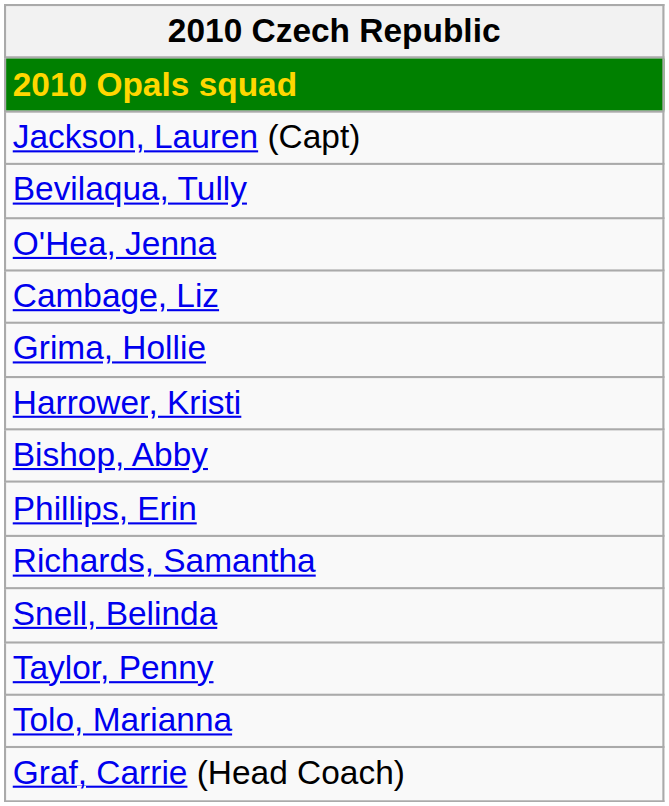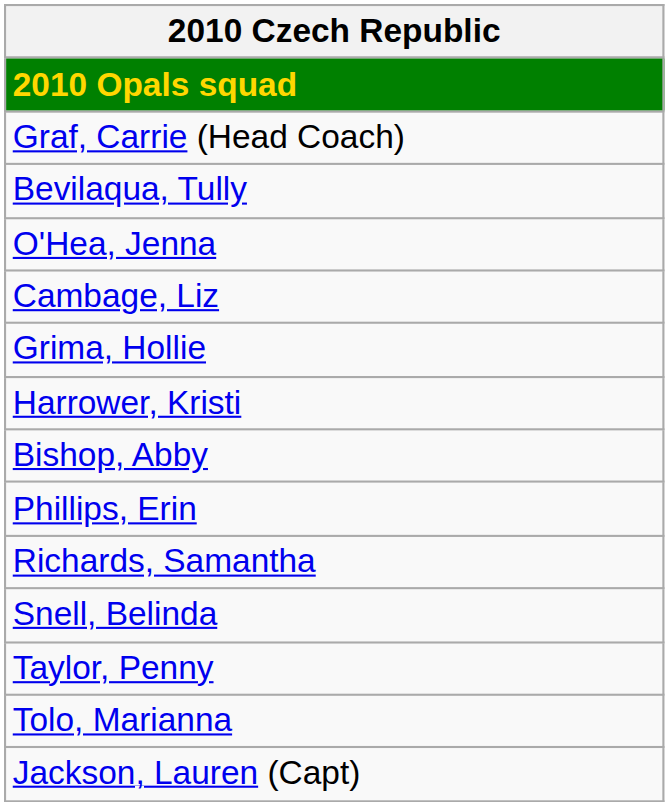(187, 137) Jackson, Lauren (Capt) -> (209, 137) Graf, Carrie (Head Coach)
(209, 773) Graf, Carrie (Head Coach) -> (187, 773) Jackson, Lauren (Capt)
